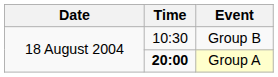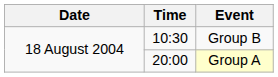(170, 60) bold -> (170, 60) normal
